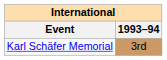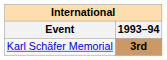(139, 47) normal -> (139, 47) bold
